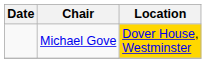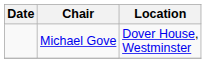(160, 41) gold background -> (160, 41) no background
